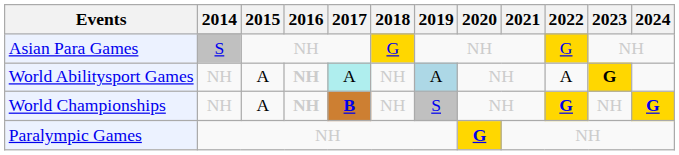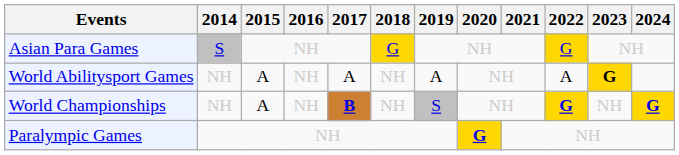(306, 77) bold -> (306, 77) normal
(349, 77) paleturquoise background -> (349, 77) no background
(436, 77) lightblue background -> (436, 77) no background
(306, 106) bold -> (306, 106) normal
